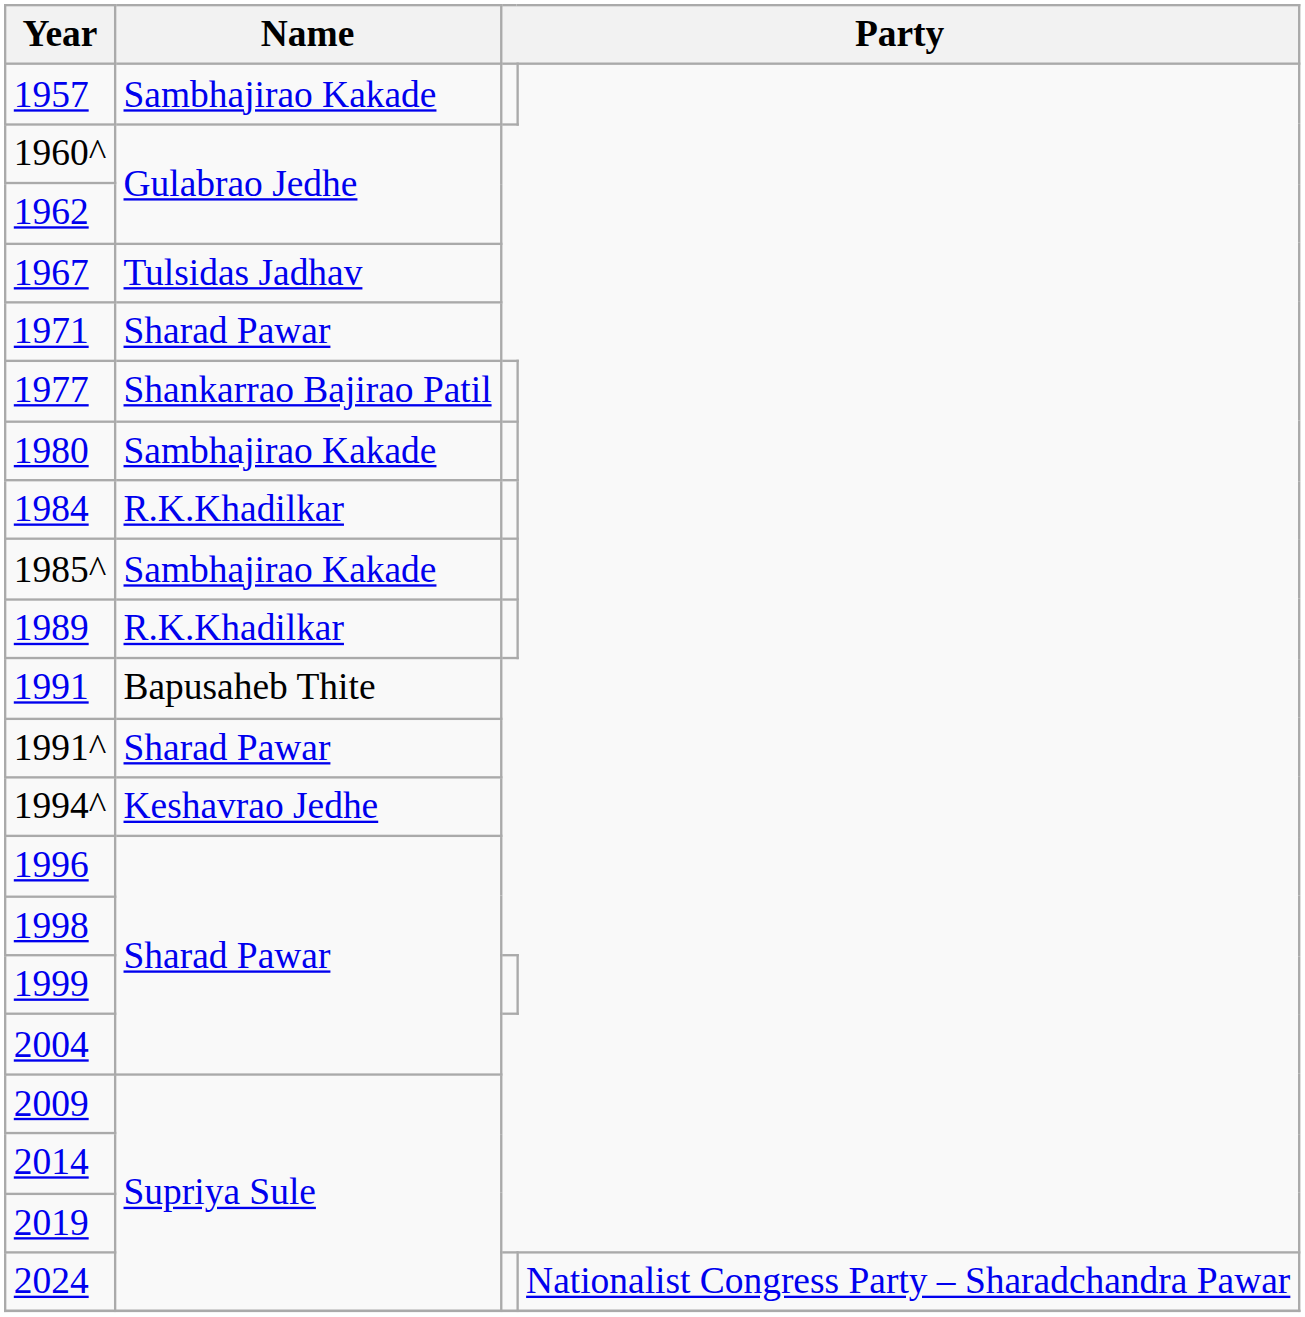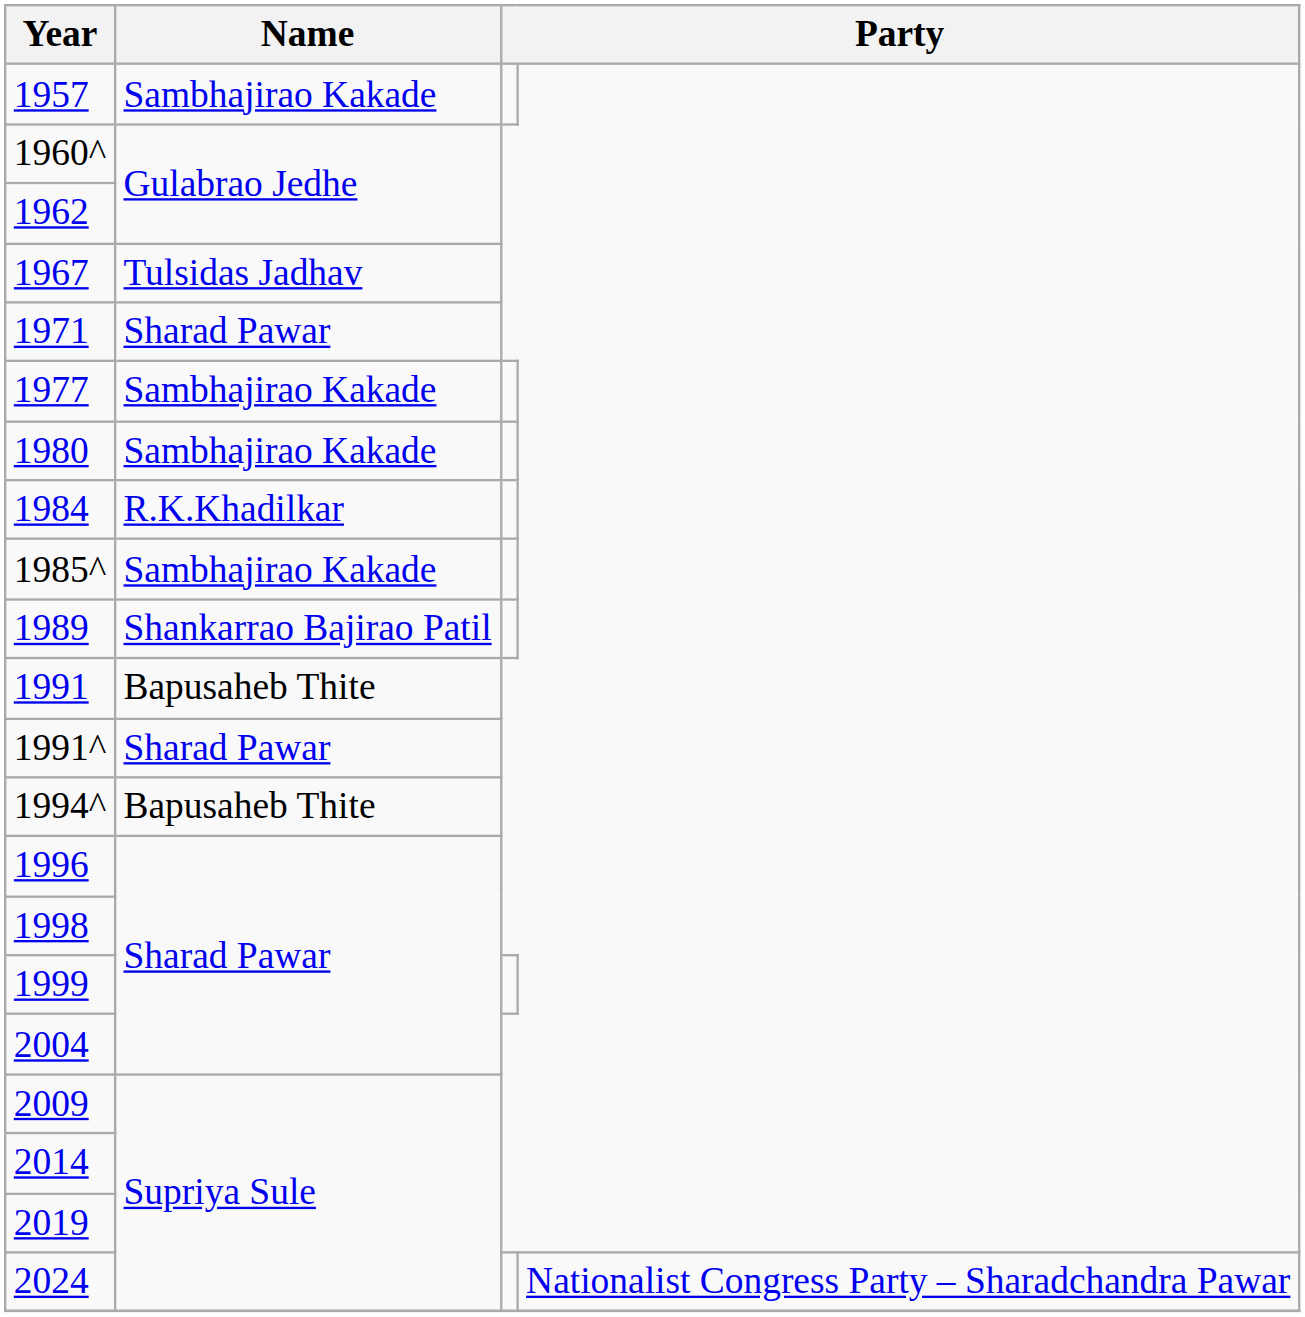(308, 390) Shankarrao Bajirao Patil -> (280, 390) Sambhajirao Kakade
(234, 627) R.K.Khadilkar -> (308, 627) Shankarrao Bajirao Patil
(251, 806) Keshavrao Jedhe -> (250, 806) Bapusaheb Thite
